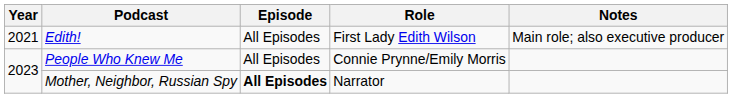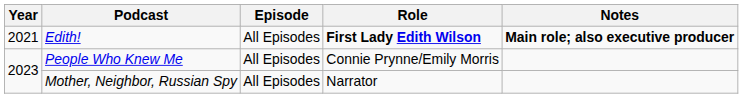(404, 37) normal -> (404, 37) bold
(618, 37) normal -> (620, 37) bold
(285, 81) bold -> (282, 81) normal
